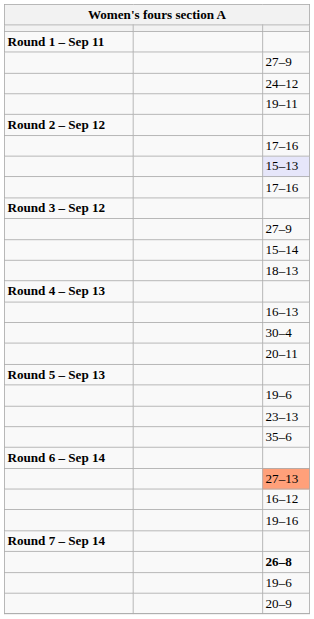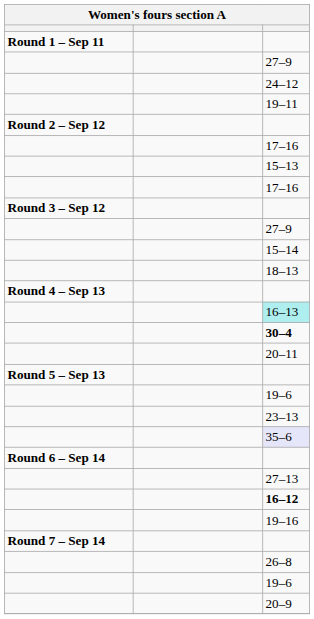(282, 166) lavender background -> (282, 166) no background
(282, 312) no background -> (282, 312) paleturquoise background
(279, 333) normal -> (279, 333) bold
(279, 437) no background -> (279, 437) lavender background
(282, 478) lightsalmon background -> (282, 478) no background
(282, 499) normal -> (282, 499) bold
(279, 561) bold -> (279, 561) normal
